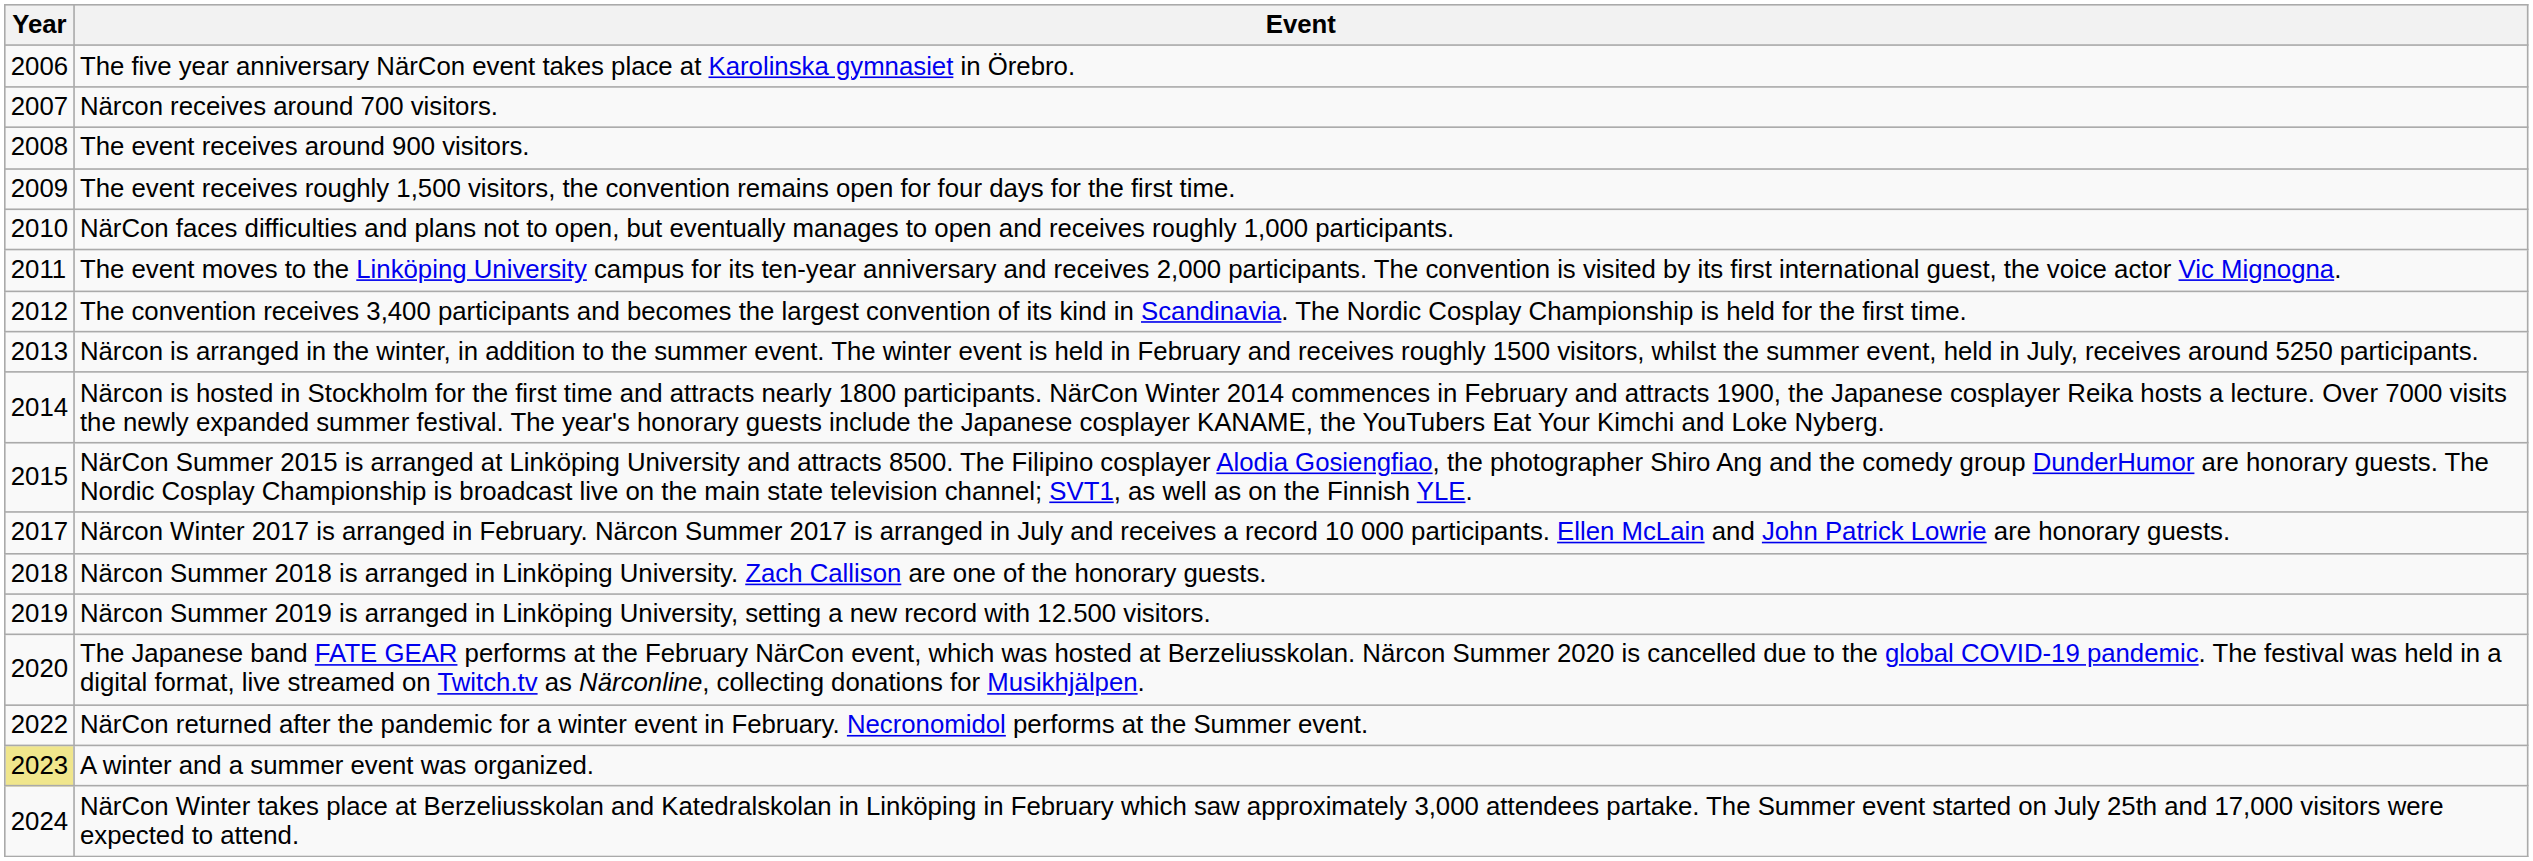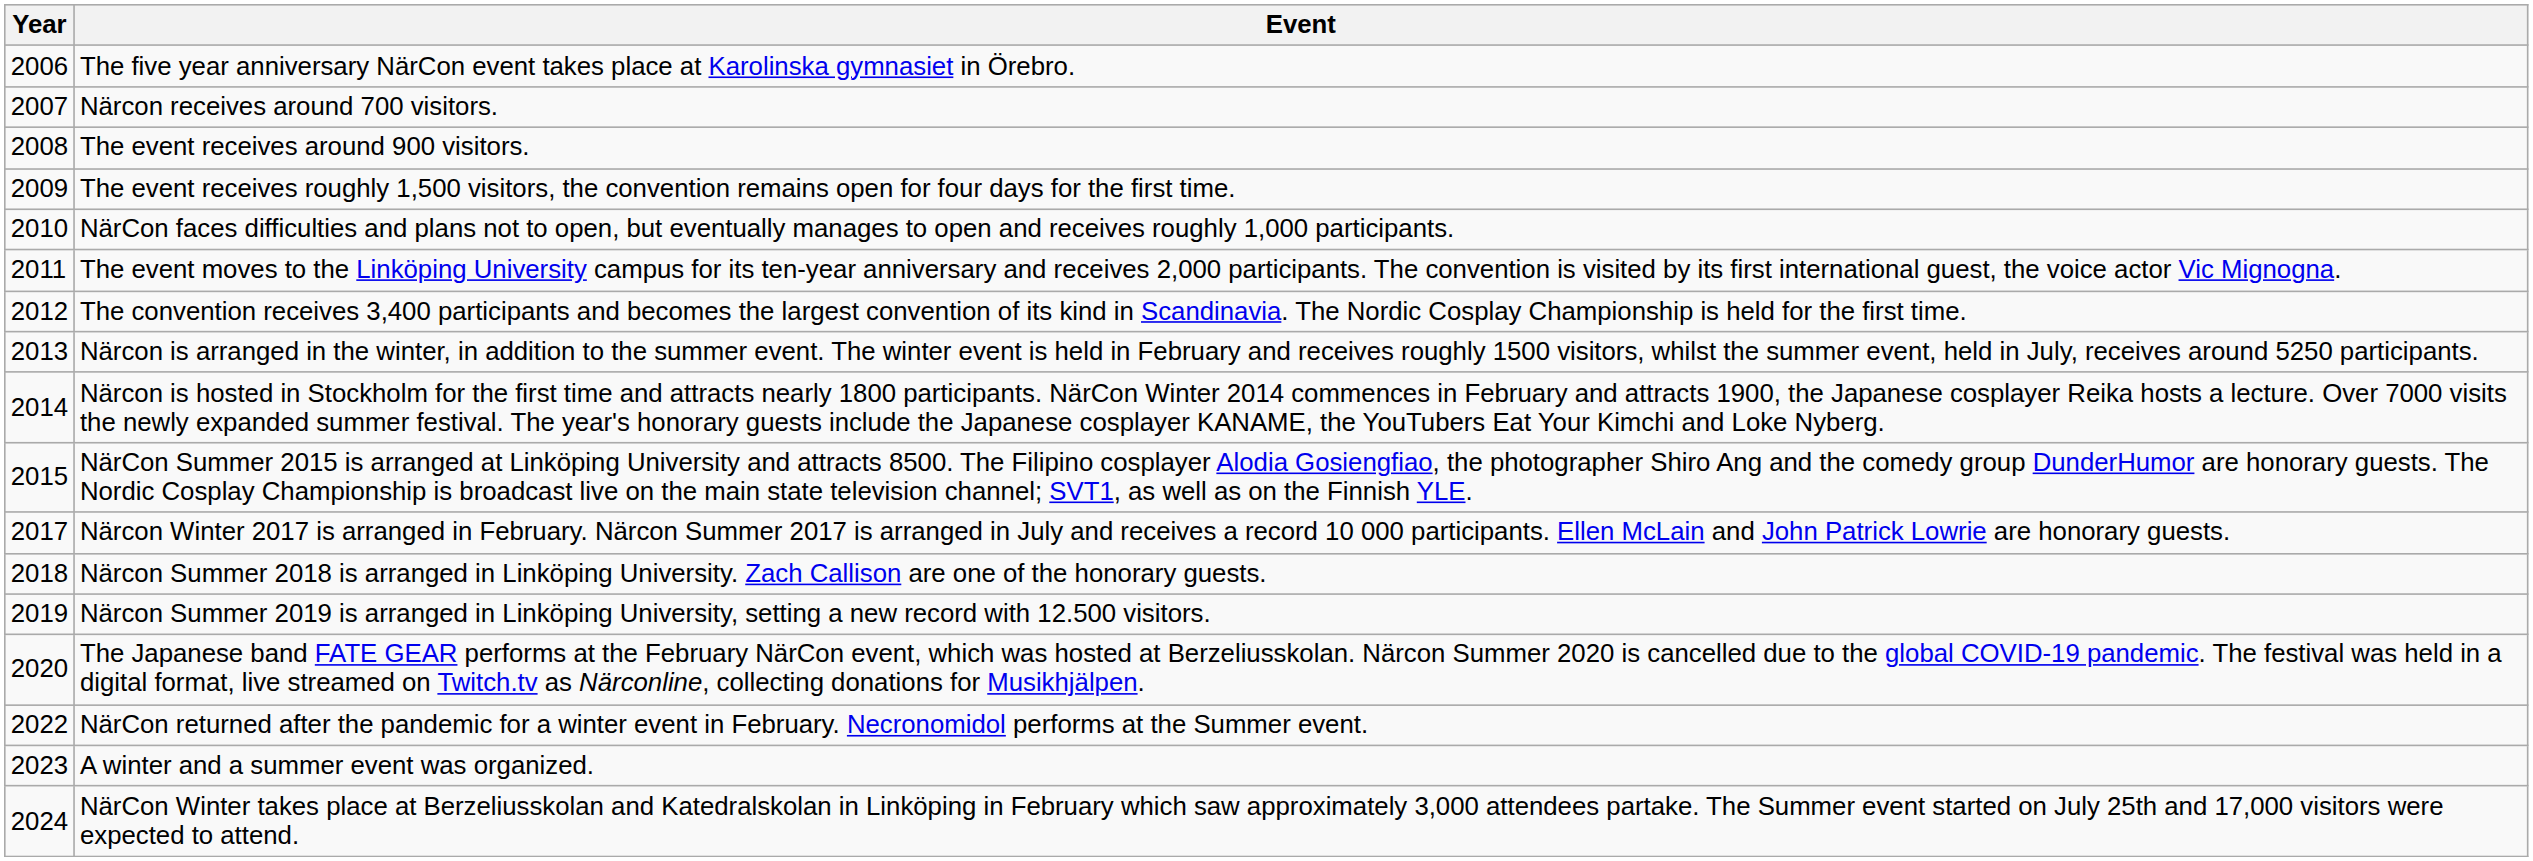(39, 765) khaki background -> (39, 765) no background
